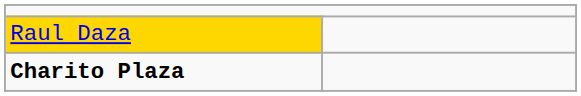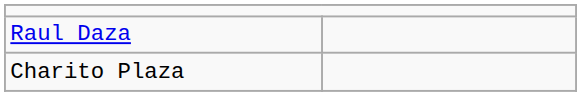(71, 34) gold background -> (71, 34) no background
(97, 72) bold -> (97, 72) normal
